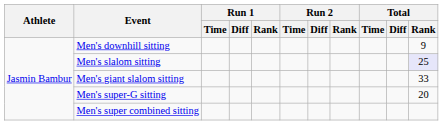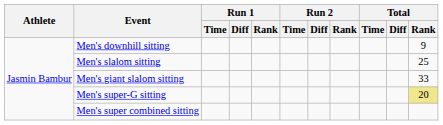(423, 62) lavender background -> (423, 62) no background
(423, 95) no background -> (423, 95) khaki background
